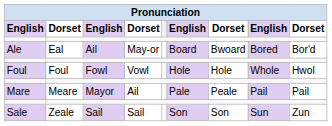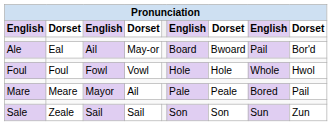(264, 49) Bored -> (259, 49) Pail
(259, 91) Pail -> (264, 91) Bored
